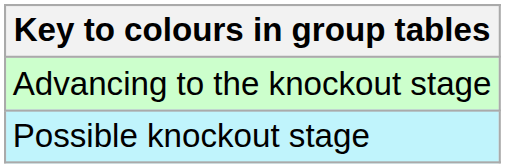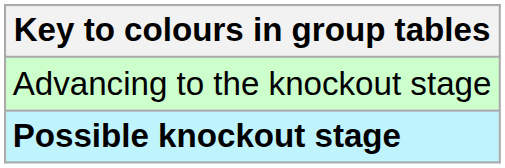(191, 135) normal -> (207, 135) bold
